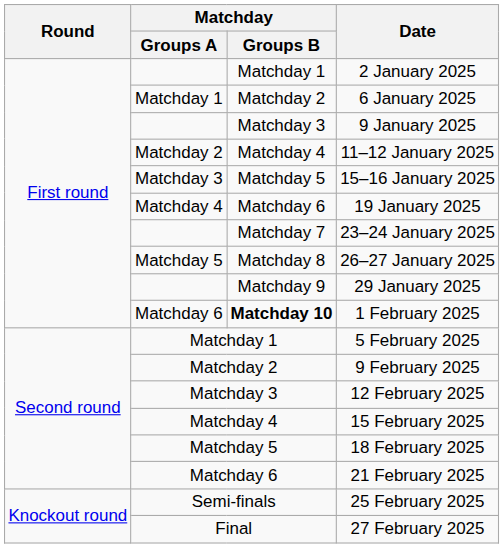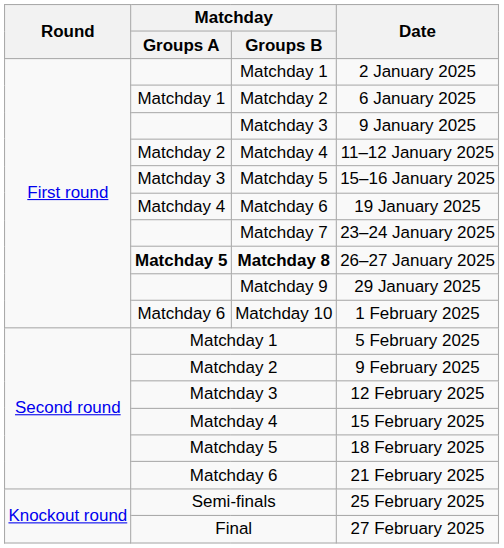(179, 260) normal -> (181, 260) bold
(281, 260) normal -> (284, 260) bold
(281, 313) bold -> (284, 313) normal
